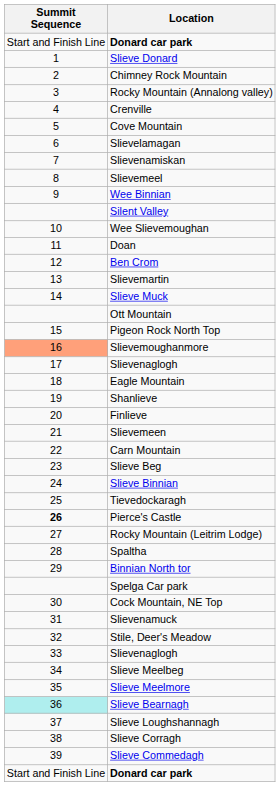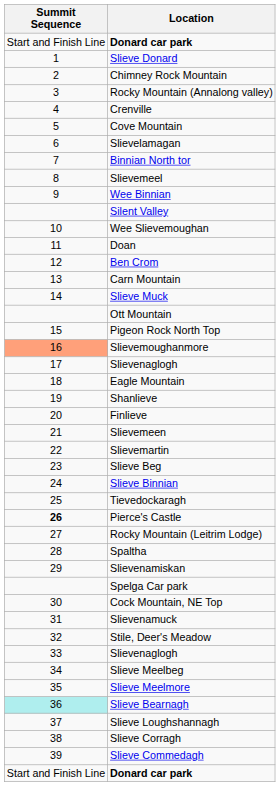(148, 161) Slievenamiskan -> (150, 161) Binnian North tor
(140, 280) Slievemartin -> (145, 280) Carn Mountain
(145, 450) Carn Mountain -> (140, 450) Slievemartin
(150, 569) Binnian North tor -> (148, 569) Slievenamiskan
